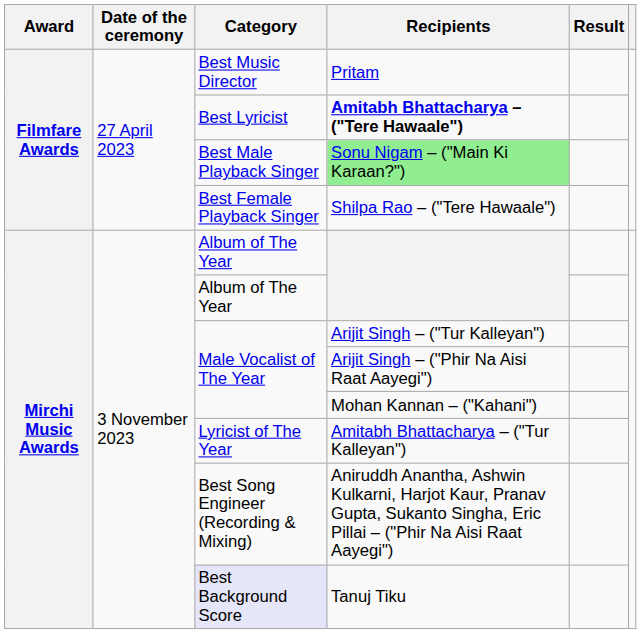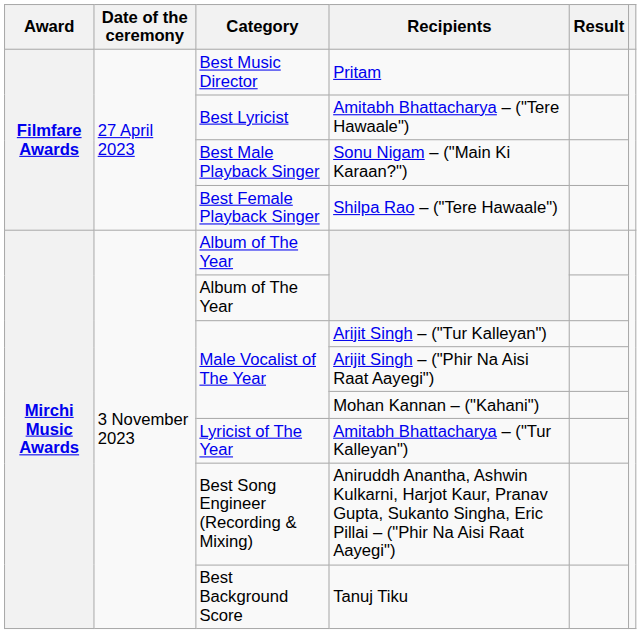(426, 117) bold -> (446, 117) normal
(420, 162) lightgreen background -> (422, 162) no background
(243, 596) lavender background -> (244, 596) no background
